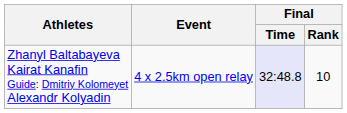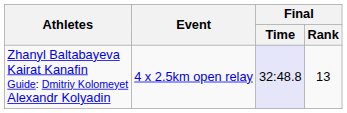(323, 76) 10 -> (323, 76) 13
